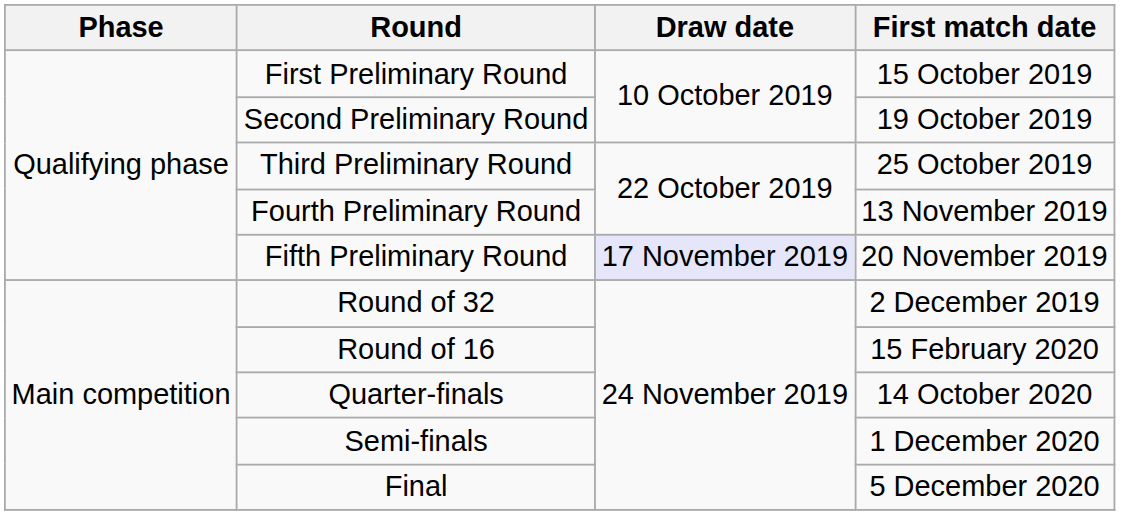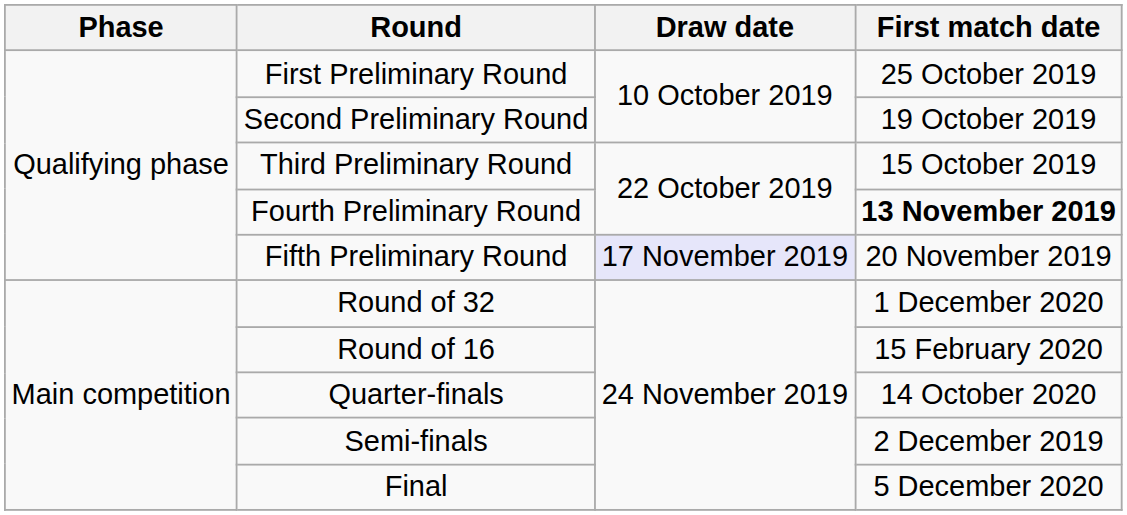(985, 73) 15 October 2019 -> (989, 73) 25 October 2019
(985, 165) 25 October 2019 -> (989, 165) 15 October 2019
(985, 211) normal -> (989, 211) bold
(985, 303) 2 December 2019 -> (989, 303) 1 December 2020
(985, 440) 1 December 2020 -> (989, 440) 2 December 2019
